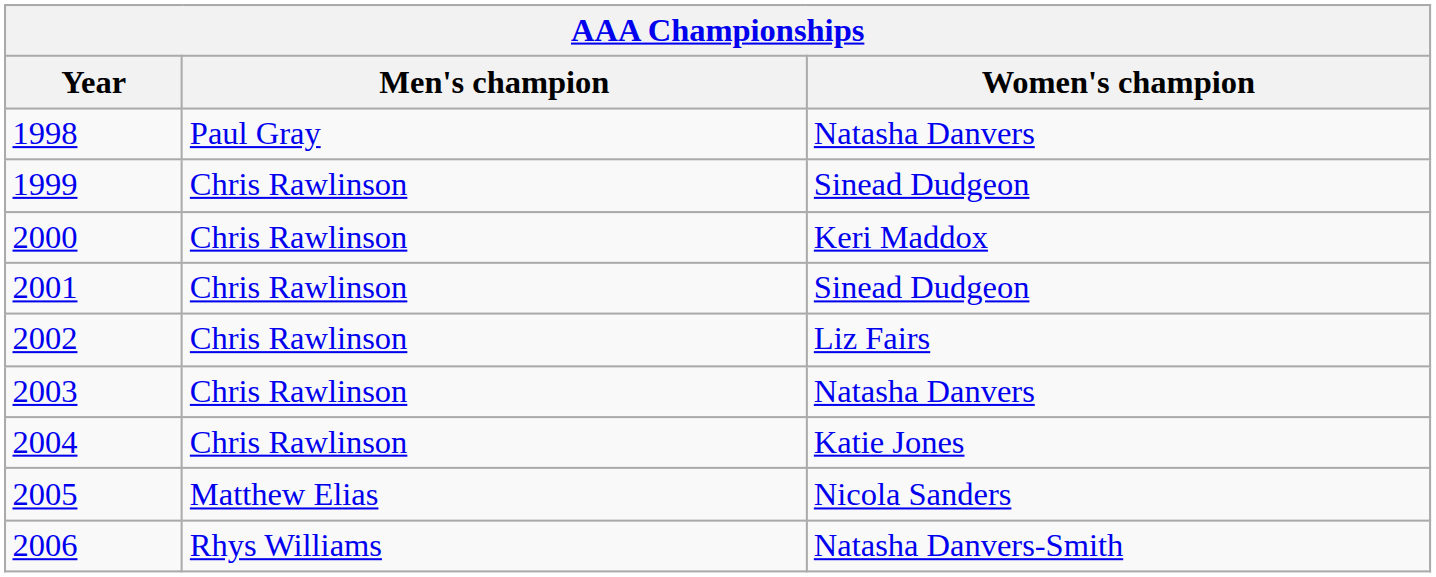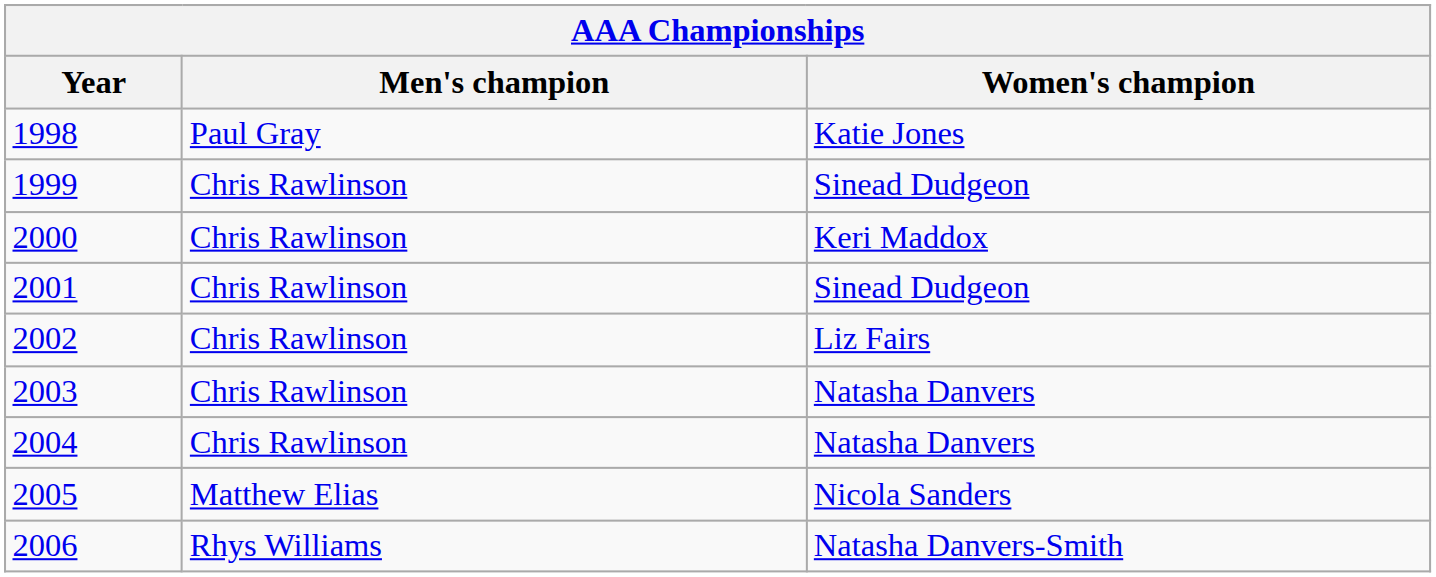(924, 133) Natasha Danvers -> (889, 133) Katie Jones
(889, 442) Katie Jones -> (924, 442) Natasha Danvers
